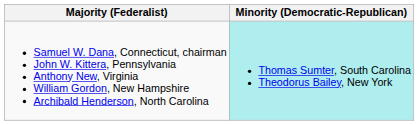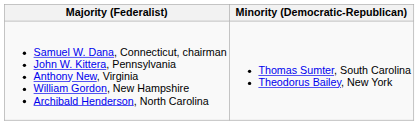(321, 77) paleturquoise background -> (321, 77) no background
